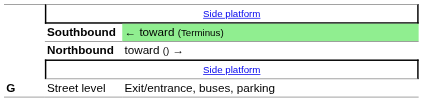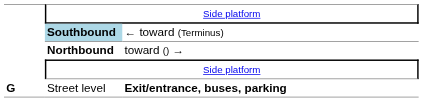(81, 32) no background -> (81, 32) lightblue background
(174, 32) lightgreen background -> (174, 32) no background
(200, 88) normal -> (206, 88) bold
